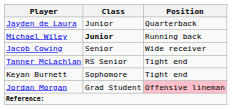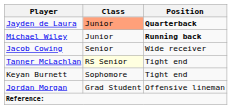(99, 23) no background -> (99, 23) lightsalmon background
(171, 23) normal -> (171, 23) bold
(99, 36) bold -> (99, 36) normal
(173, 36) normal -> (173, 36) bold
(106, 62) no background -> (106, 62) lightyellow background
(185, 87) pink background -> (185, 87) no background
